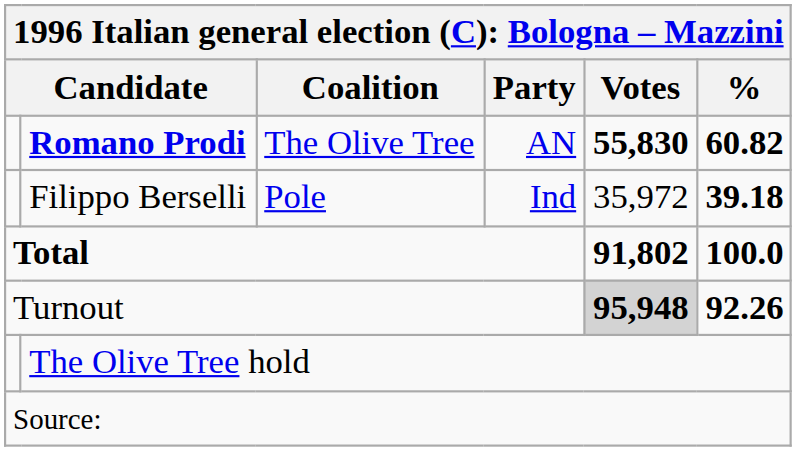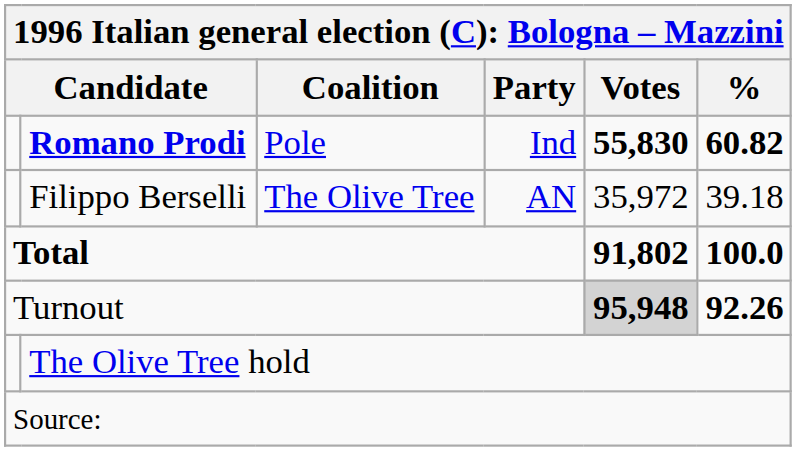(369, 142) The Olive Tree -> (295, 142) Pole
(551, 142) AN -> (553, 142) Ind
(295, 197) Pole -> (369, 197) The Olive Tree
(553, 197) Ind -> (551, 197) AN
(745, 197) bold -> (745, 197) normal
